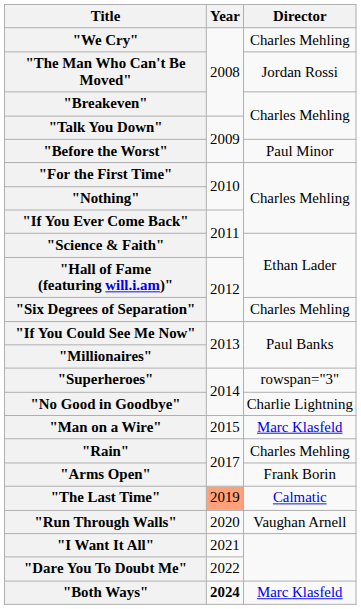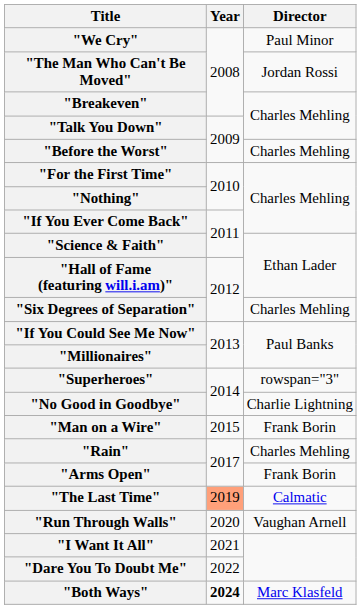(300, 39) Charles Mehling -> (300, 39) Paul Minor
(300, 151) Paul Minor -> (300, 151) Charles Mehling
(300, 427) Marc Klasfeld -> (300, 427) Frank Borin
